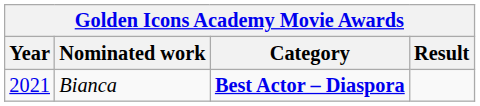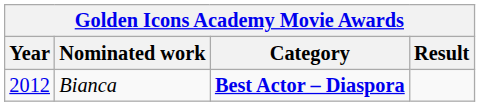(30, 85) 2021 -> (30, 85) 2012
